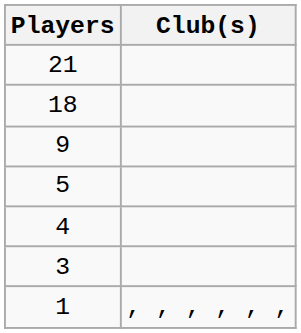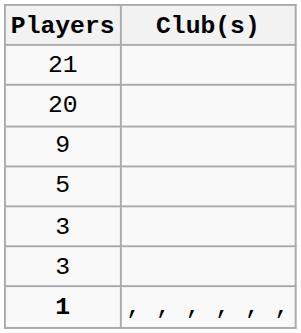(63, 106) 18 -> (63, 106) 20
(63, 226) 4 -> (63, 226) 3
(63, 307) normal -> (63, 307) bold
